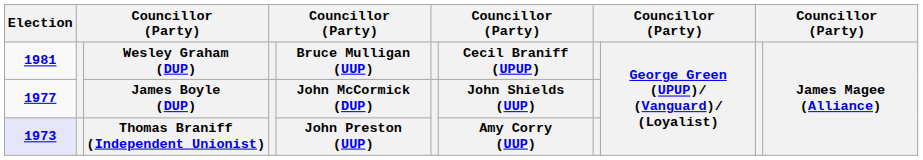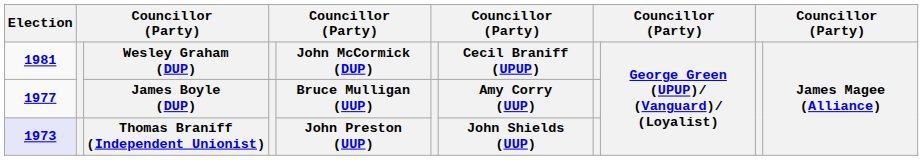(353, 61) Bruce Mulligan (UUP) -> (353, 61) John McCormick (DUP)
(353, 99) John McCormick (DUP) -> (353, 99) Bruce Mulligan (UUP)
(516, 99) John Shields (UUP) -> (516, 99) Amy Corry (UUP)
(516, 136) Amy Corry (UUP) -> (516, 136) John Shields (UUP)
